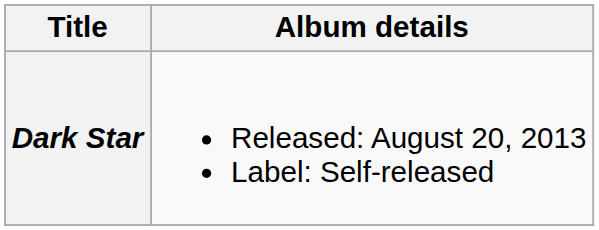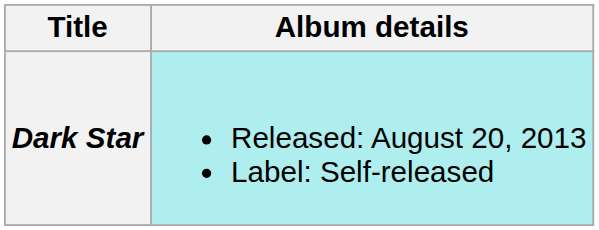(372, 155) no background -> (372, 155) paleturquoise background
